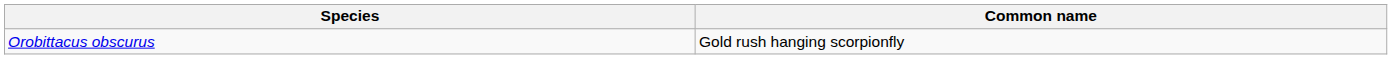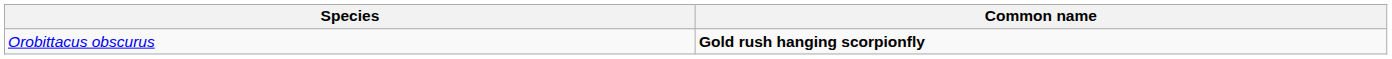(802, 41) normal -> (812, 41) bold
